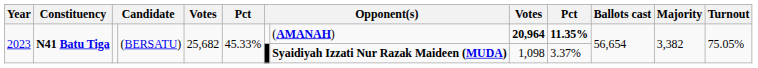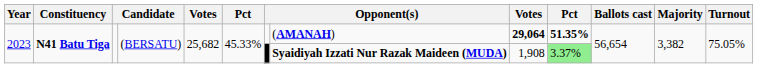(528, 33) 20,964 -> (528, 33) 29,064
(569, 33) 11.35% -> (570, 33) 51.35%
(531, 53) 1,098 -> (531, 53) 1,908
(566, 53) no background -> (566, 53) lightgreen background
